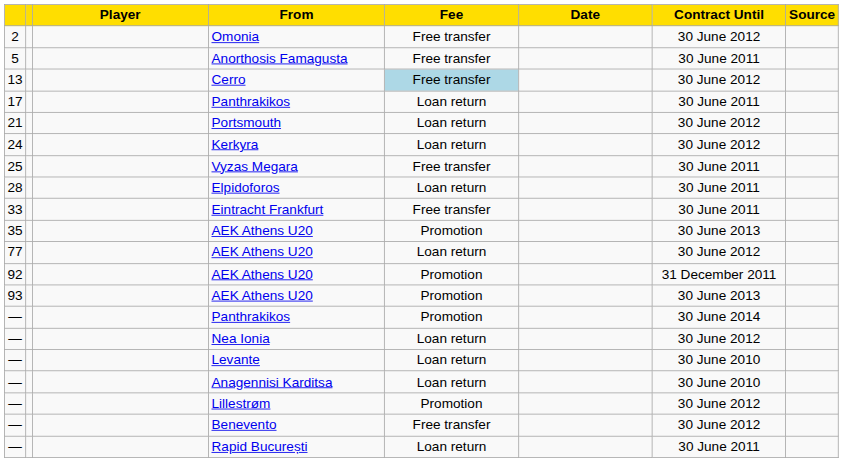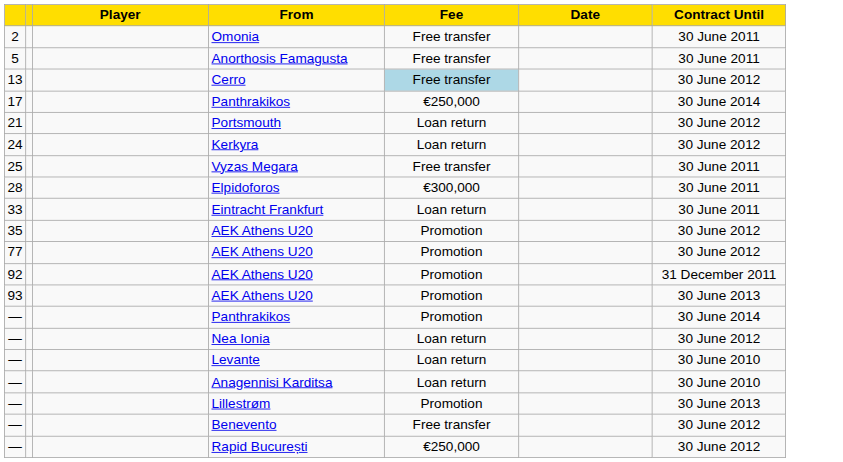- column: (812, 15)
(719, 36) 30 June 2012 -> (719, 36) 30 June 2011
(452, 101) Loan return -> (452, 101) €250,000
(719, 101) 30 June 2011 -> (719, 101) 30 June 2014
(452, 187) Loan return -> (452, 187) €300,000
(452, 209) Free transfer -> (452, 209) Loan return
(719, 230) 30 June 2013 -> (719, 230) 30 June 2012
(452, 252) Loan return -> (452, 252) Promotion
(719, 403) 30 June 2012 -> (719, 403) 30 June 2013
(452, 446) Loan return -> (452, 446) €250,000
(719, 446) 30 June 2011 -> (719, 446) 30 June 2012
